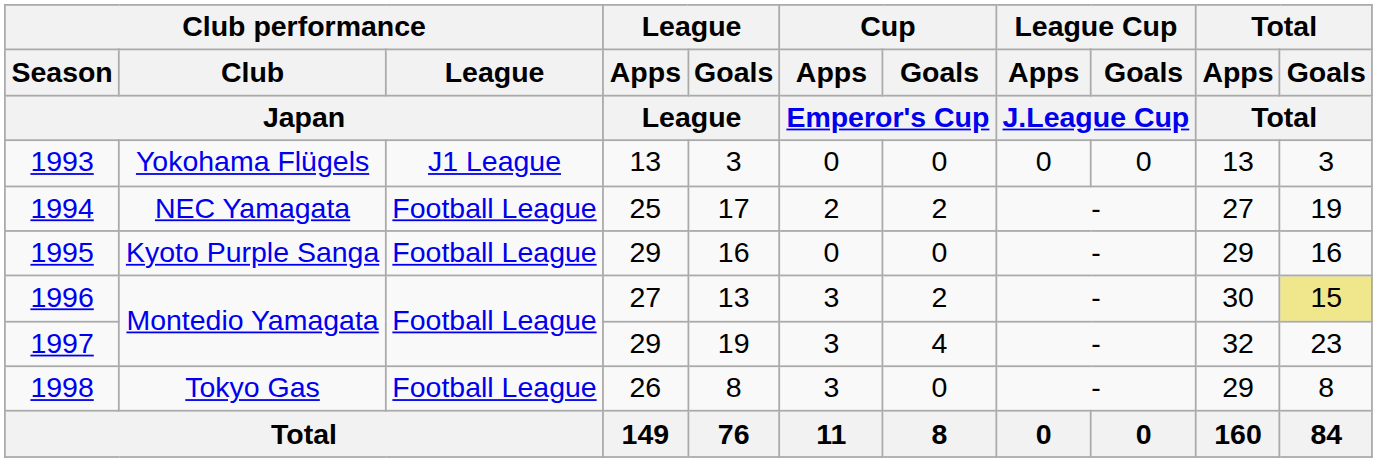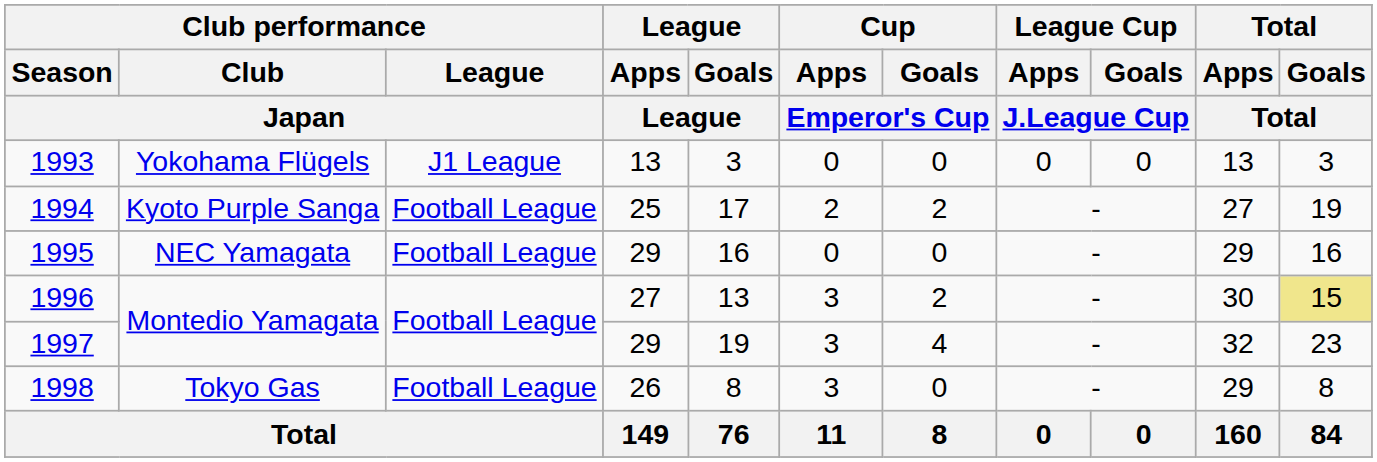(253, 207) NEC Yamagata -> (253, 207) Kyoto Purple Sanga
(253, 252) Kyoto Purple Sanga -> (253, 252) NEC Yamagata
